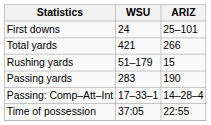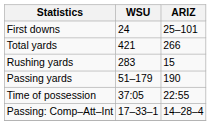(135, 62) 51–179 -> (127, 62) 283
(127, 79) 283 -> (135, 79) 51–179
rows swapped: (60, 95) <-> (51, 112)
